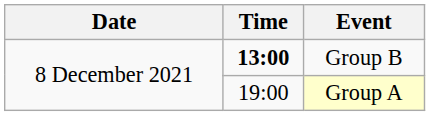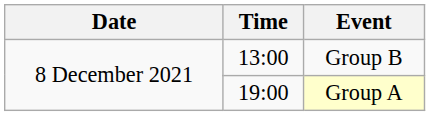(263, 57) bold -> (263, 57) normal
